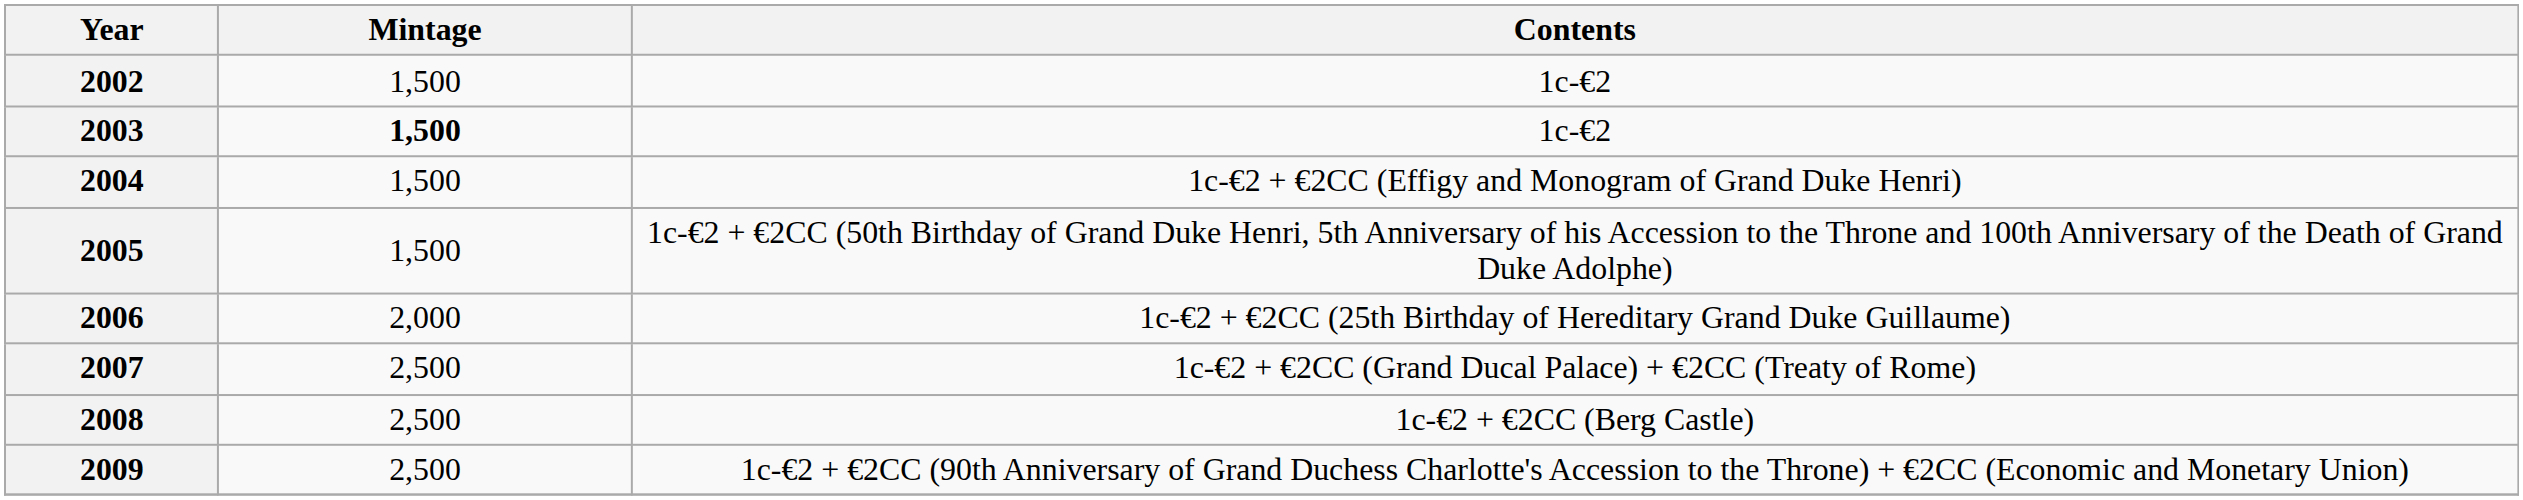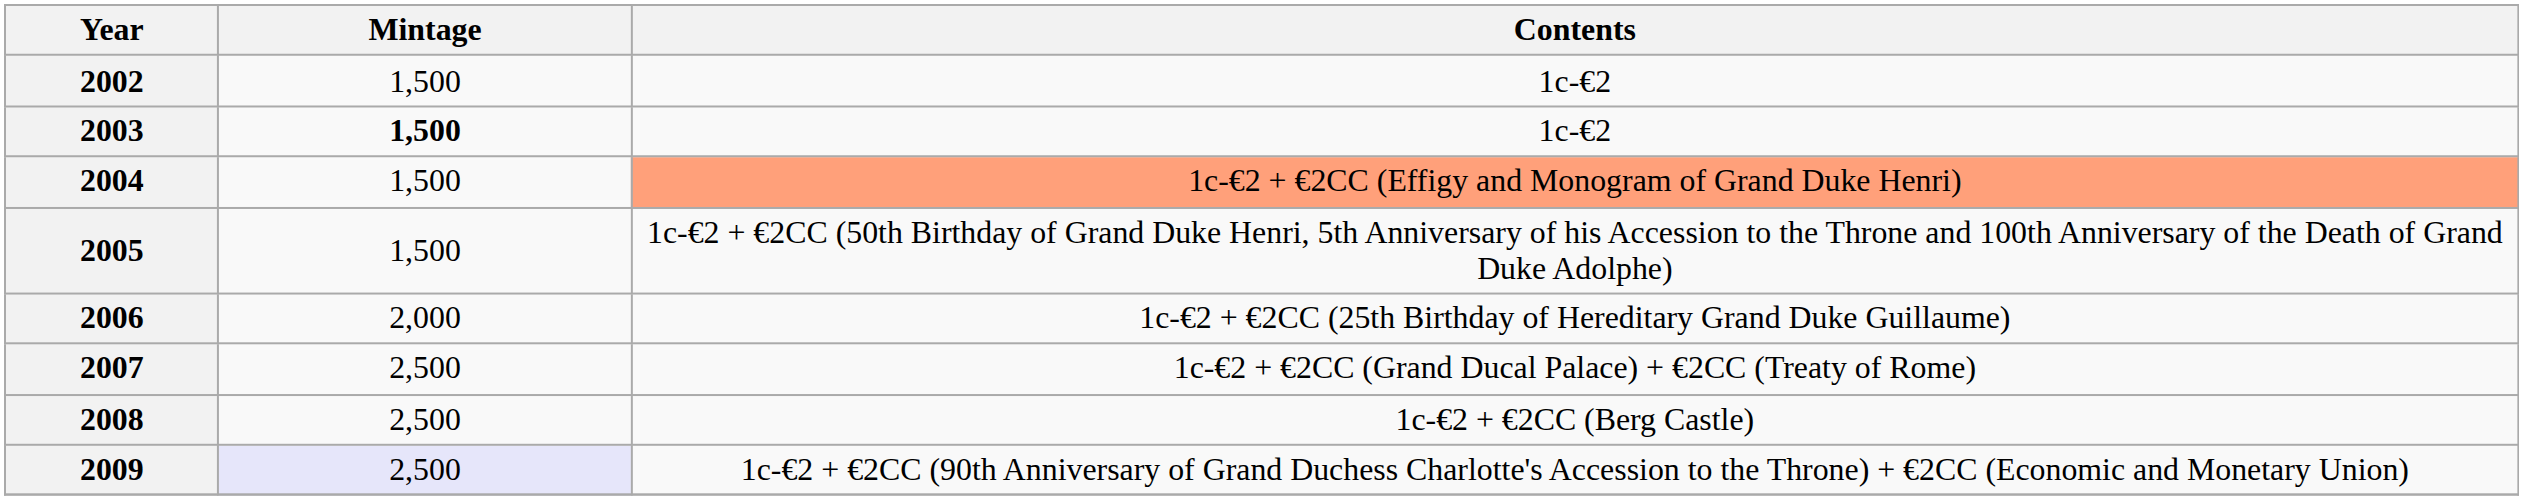(1575, 181) no background -> (1575, 181) lightsalmon background
(425, 469) no background -> (425, 469) lavender background
